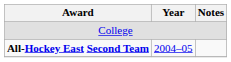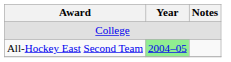(78, 48) bold -> (75, 48) normal
(173, 48) no background -> (167, 48) lightgreen background
